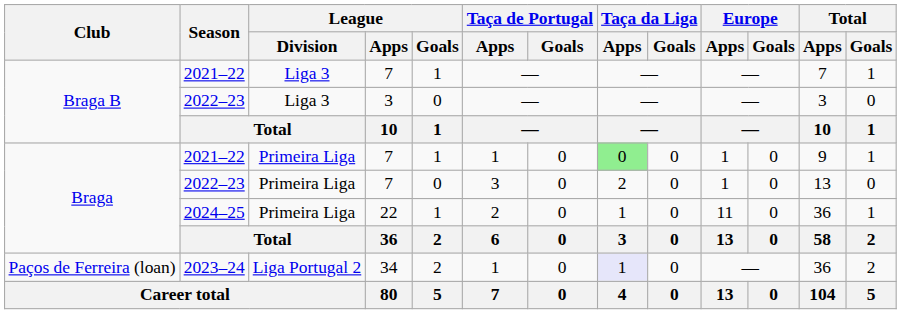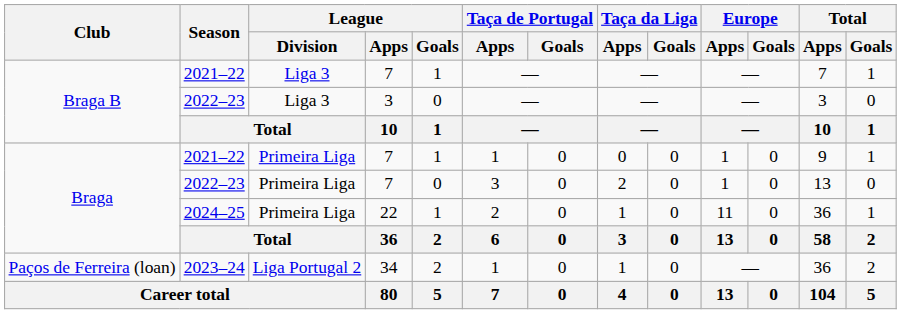(622, 156) lightgreen background -> (622, 156) no background
(622, 267) lavender background -> (622, 267) no background
